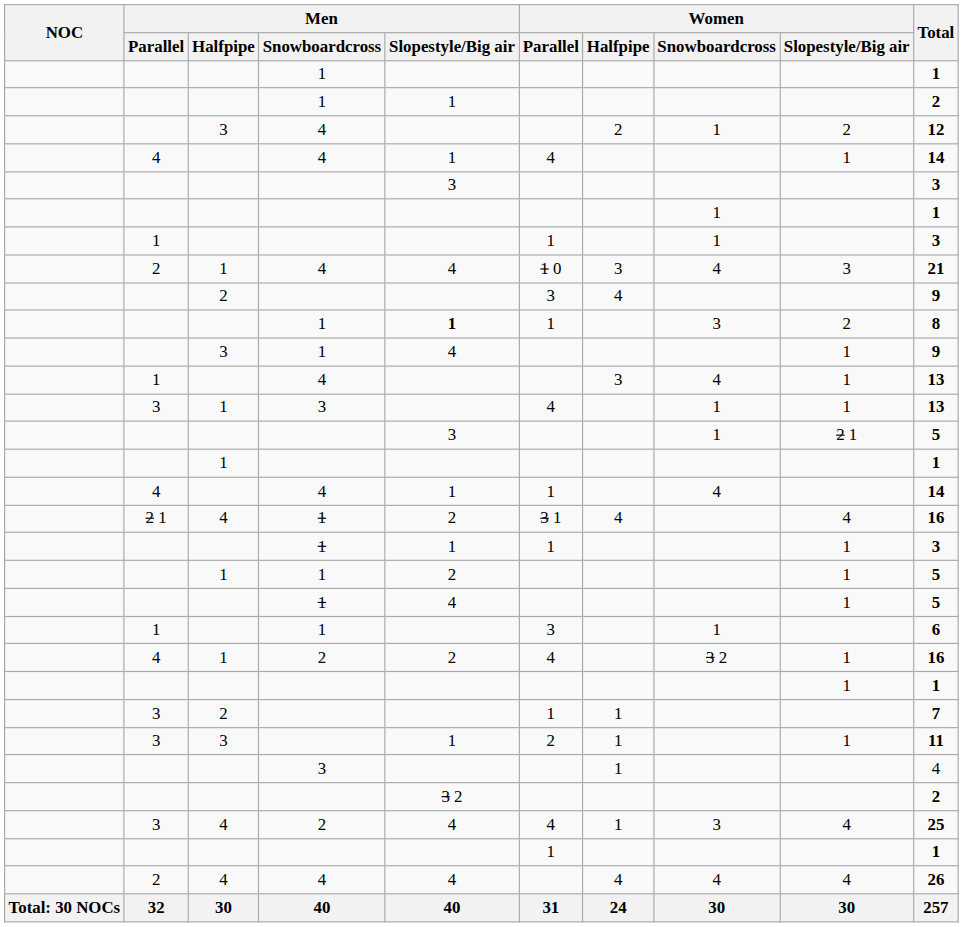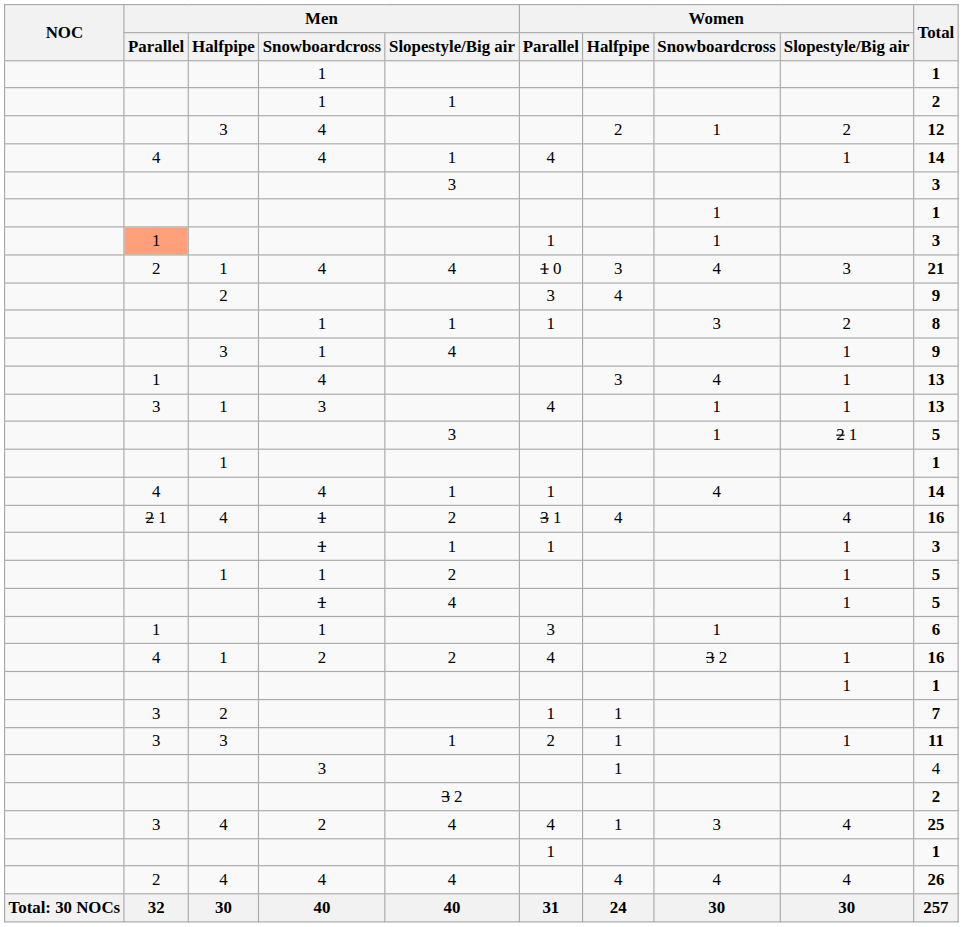(156, 241) no background -> (156, 241) lightsalmon background
(452, 324) bold -> (452, 324) normal
